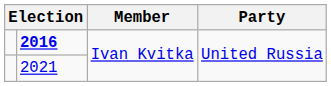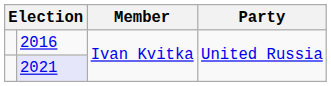(39, 43) bold -> (39, 43) normal
(39, 68) no background -> (39, 68) lavender background
